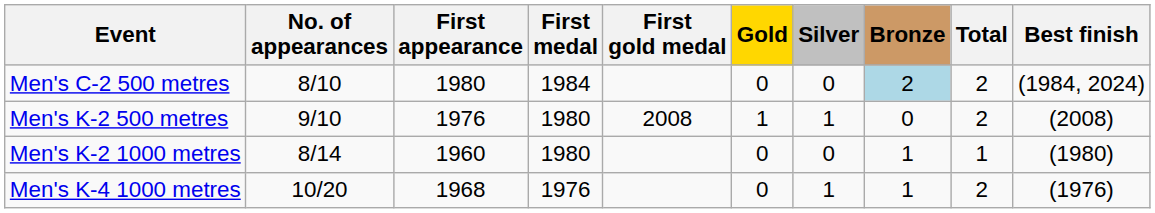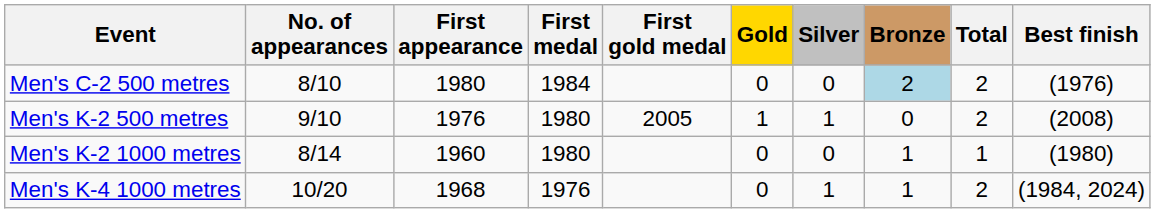(1081, 82) (1984, 2024) -> (1081, 82) (1976)
(667, 118) 2008 -> (667, 118) 2005
(1081, 189) (1976) -> (1081, 189) (1984, 2024)
